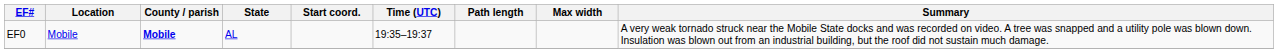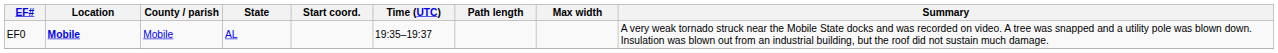(63, 34) normal -> (64, 34) bold
(159, 34) bold -> (158, 34) normal
